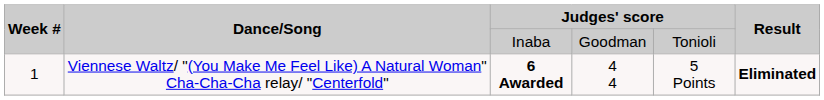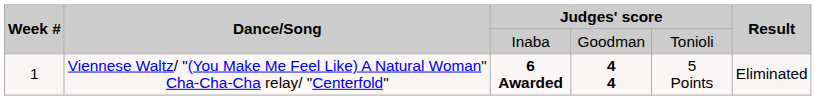(613, 74) normal -> (611, 74) bold
(777, 74) bold -> (772, 74) normal
